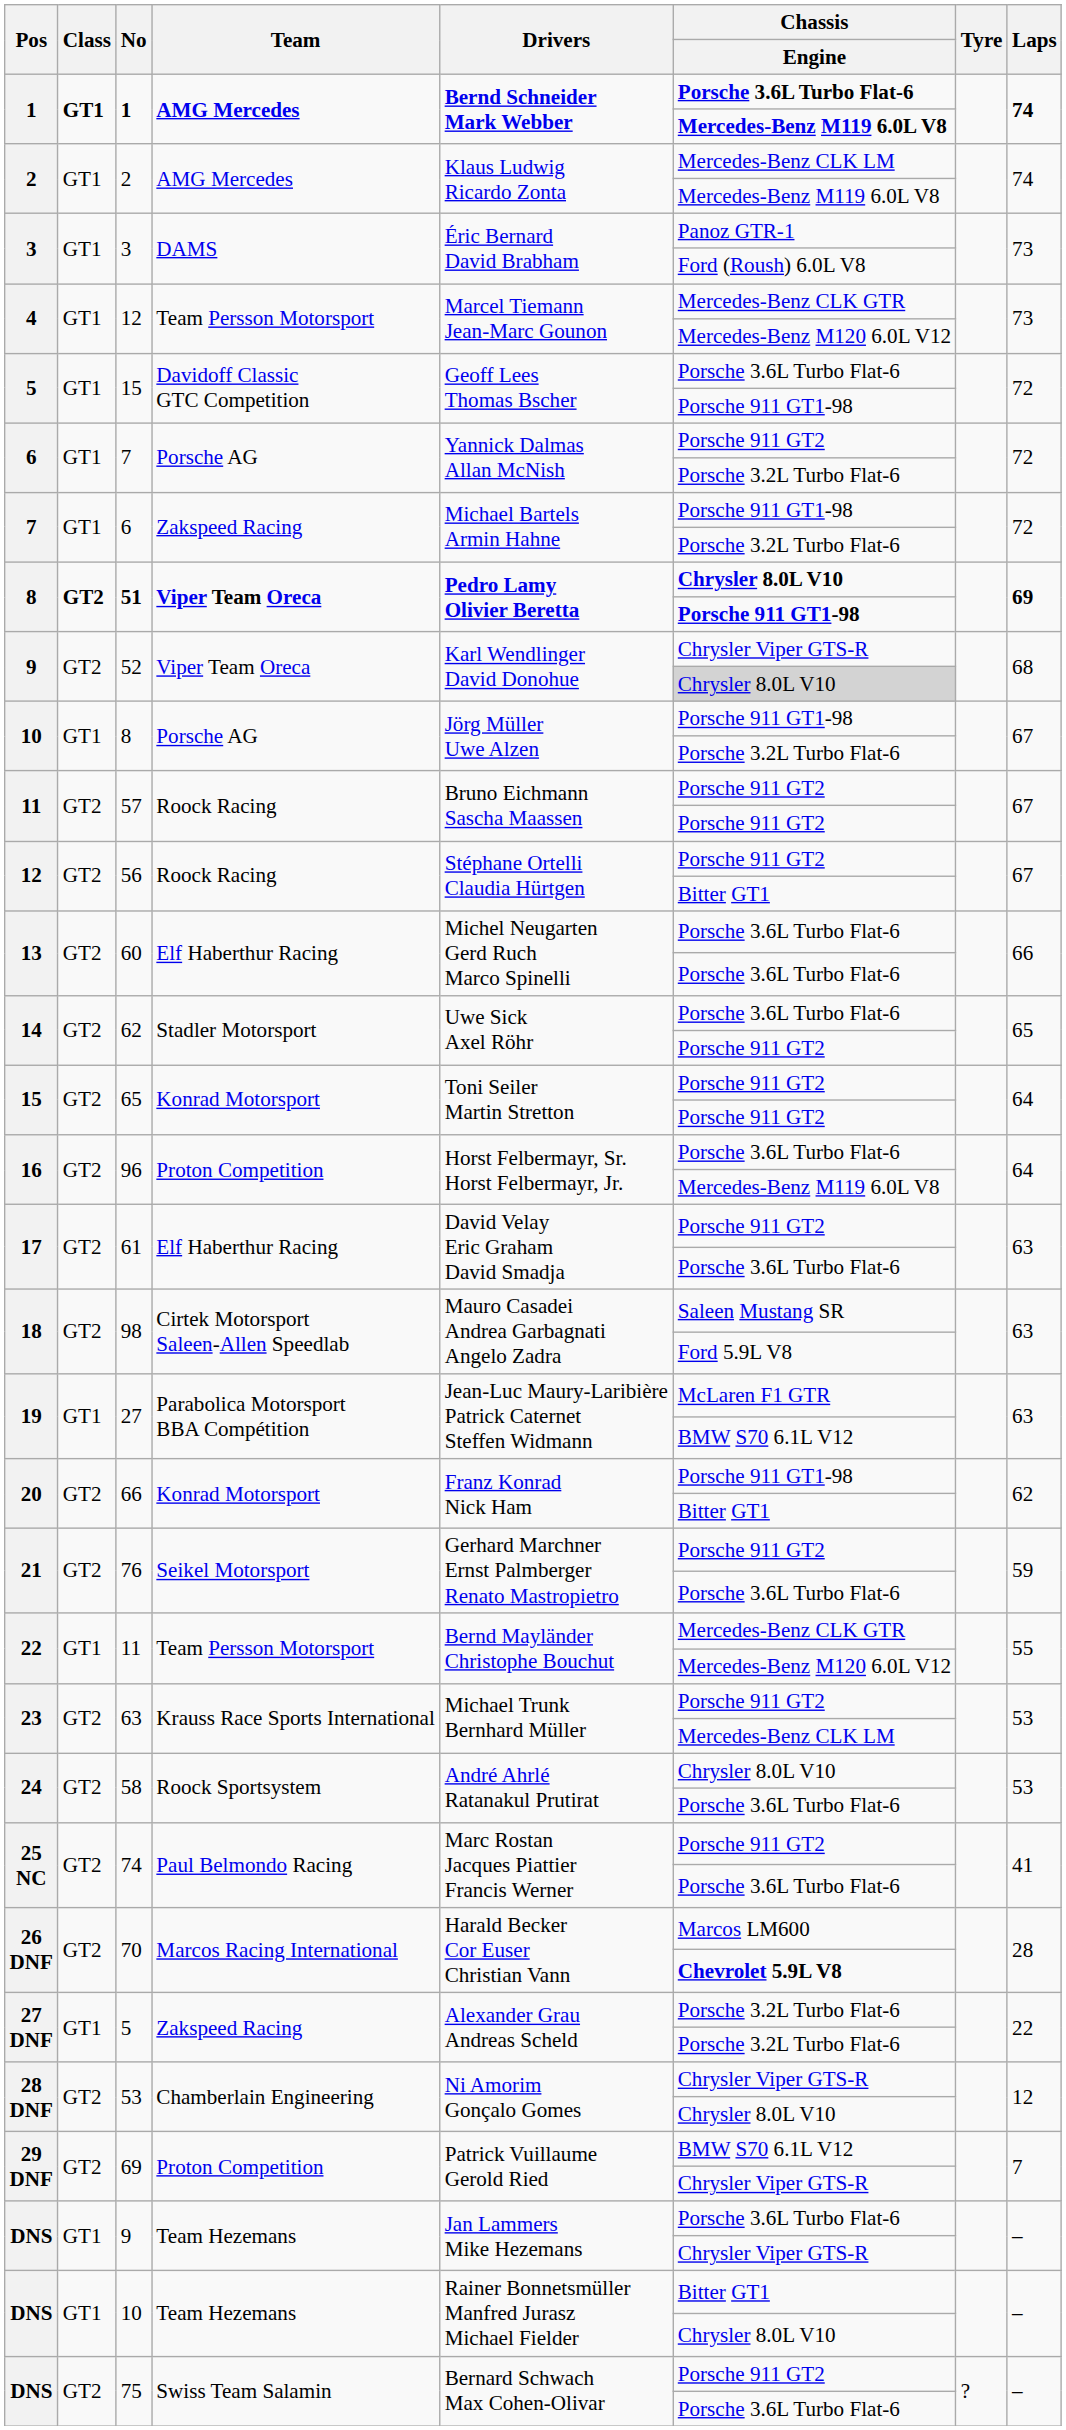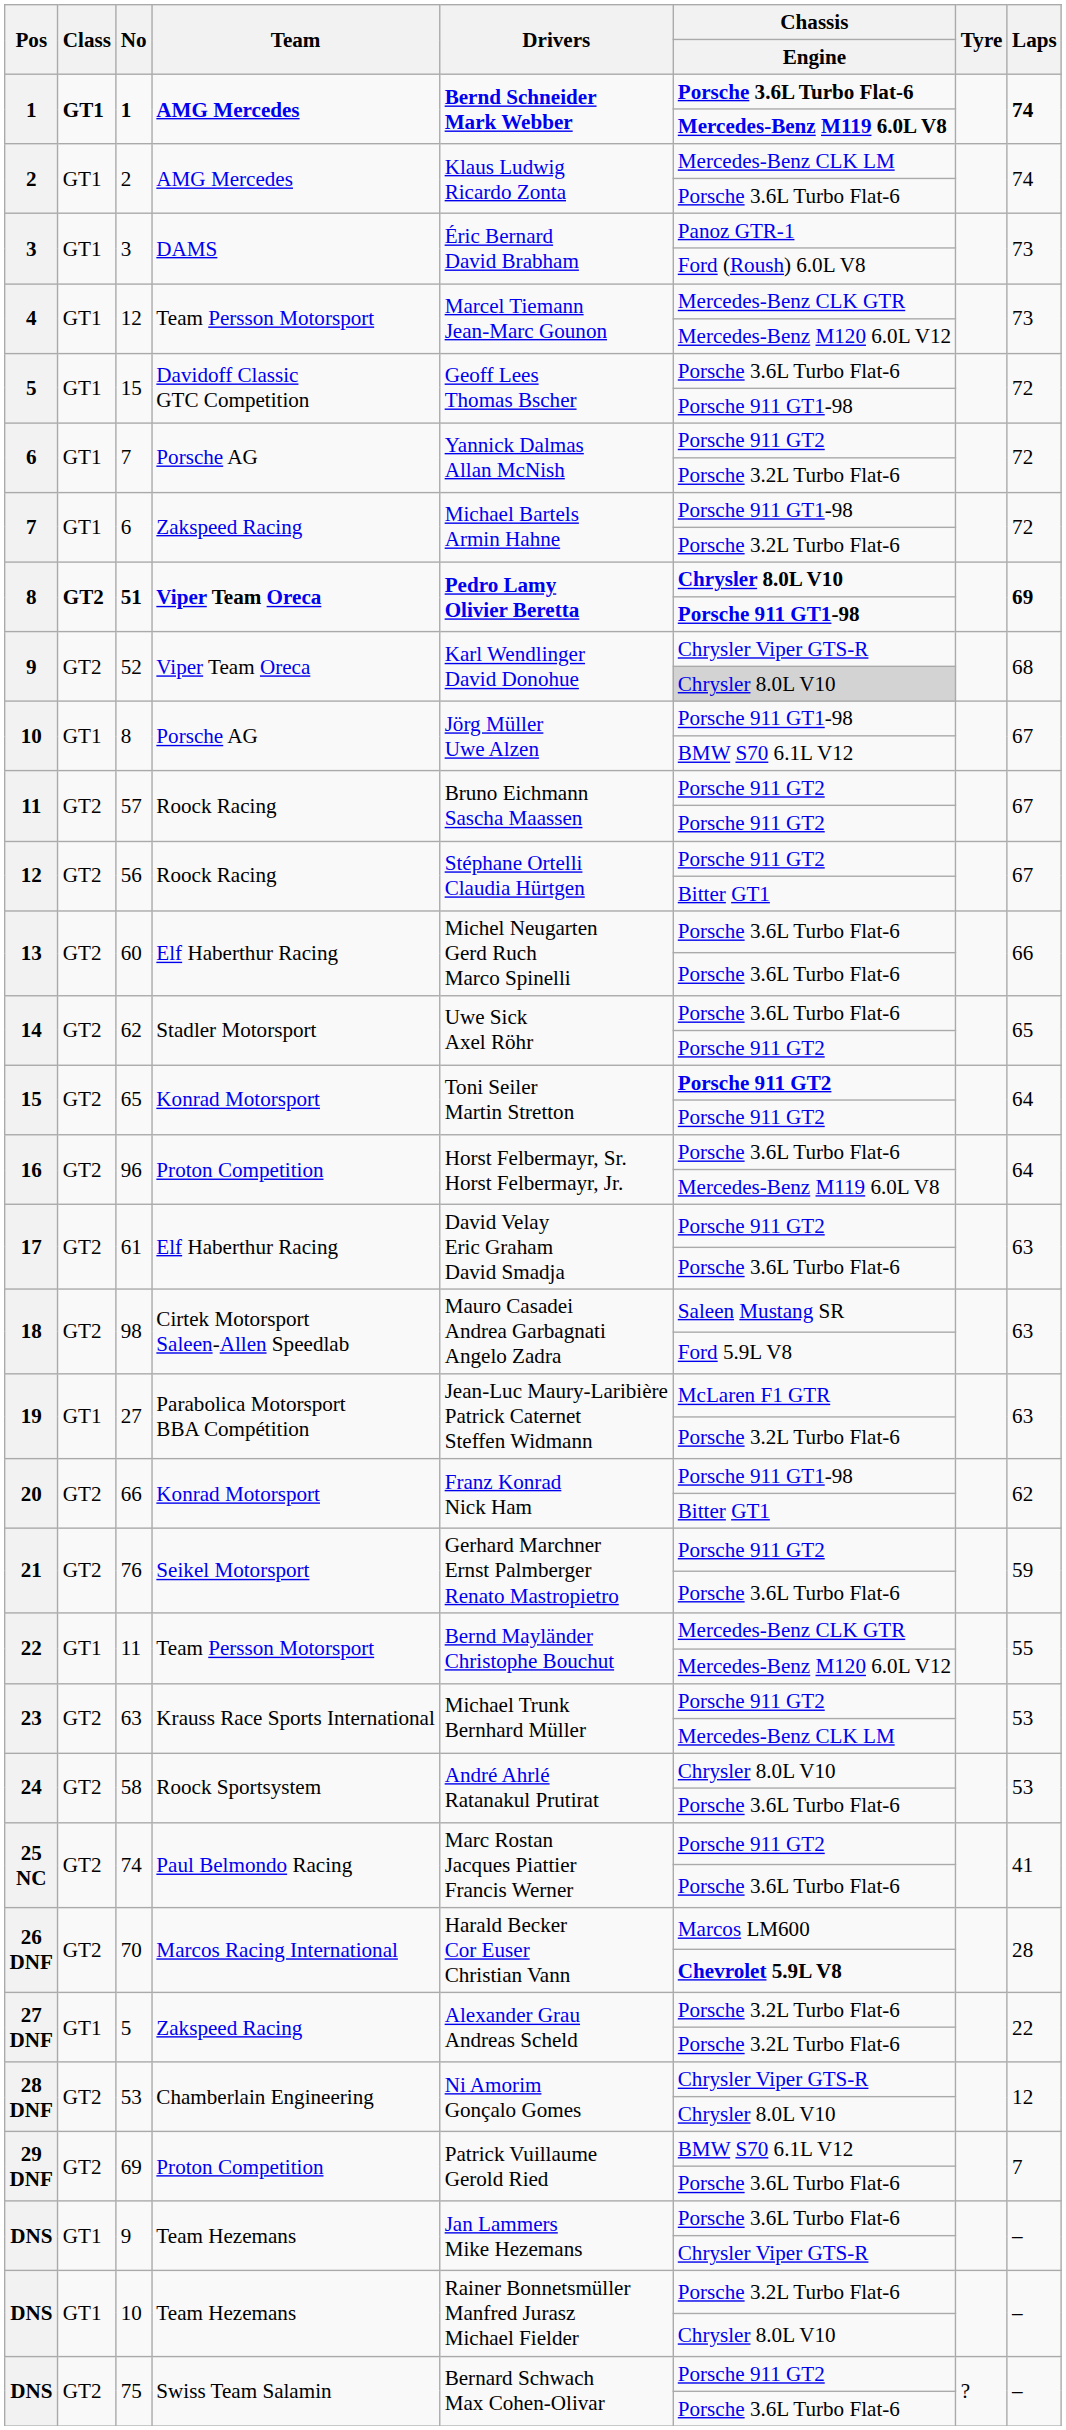(809, 196) Mercedes-Benz M119 6.0L V8 -> (789, 196) Porsche 3.6L Turbo Flat-6
(789, 753) Porsche 3.2L Turbo Flat-6 -> (766, 753) BMW S70 6.1L V12
(751, 1082) normal -> (755, 1082) bold
(766, 1437) BMW S70 6.1L V12 -> (789, 1437) Porsche 3.2L Turbo Flat-6
(773, 2183) Chrysler Viper GTS-R -> (789, 2183) Porsche 3.6L Turbo Flat-6
(724, 2292) Bitter GT1 -> (789, 2292) Porsche 3.2L Turbo Flat-6
